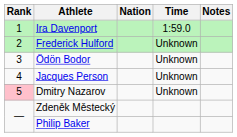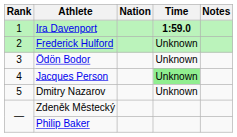(177, 28) normal -> (177, 28) bold
(177, 76) no background -> (177, 76) lightgreen background
(19, 92) pink background -> (19, 92) no background
